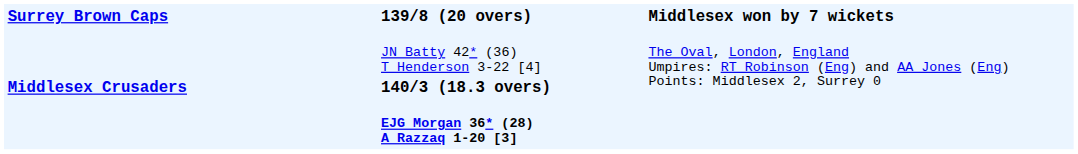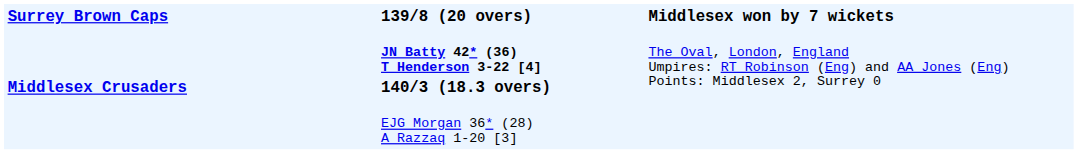(461, 60) normal -> (461, 60) bold
(457, 131) bold -> (457, 131) normal
